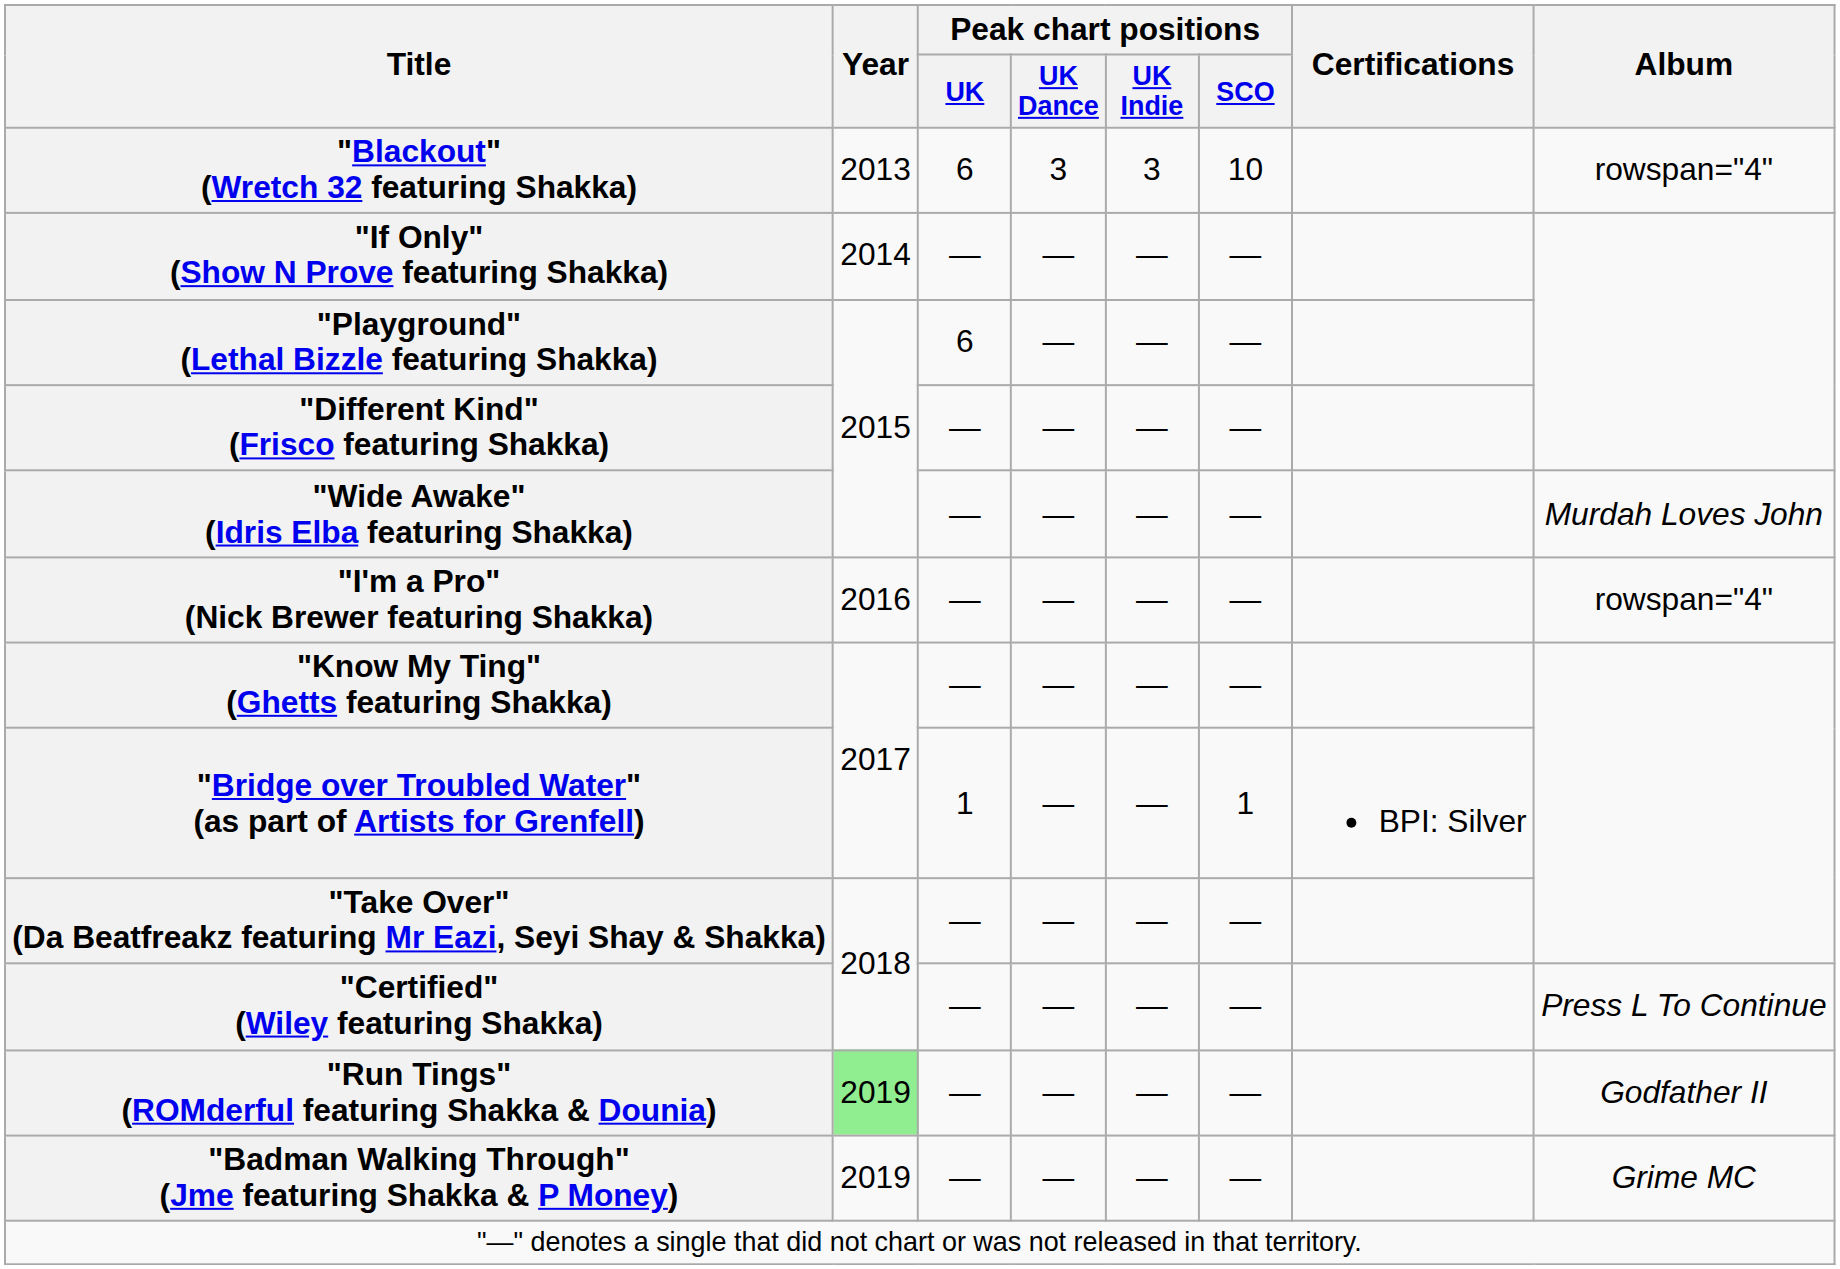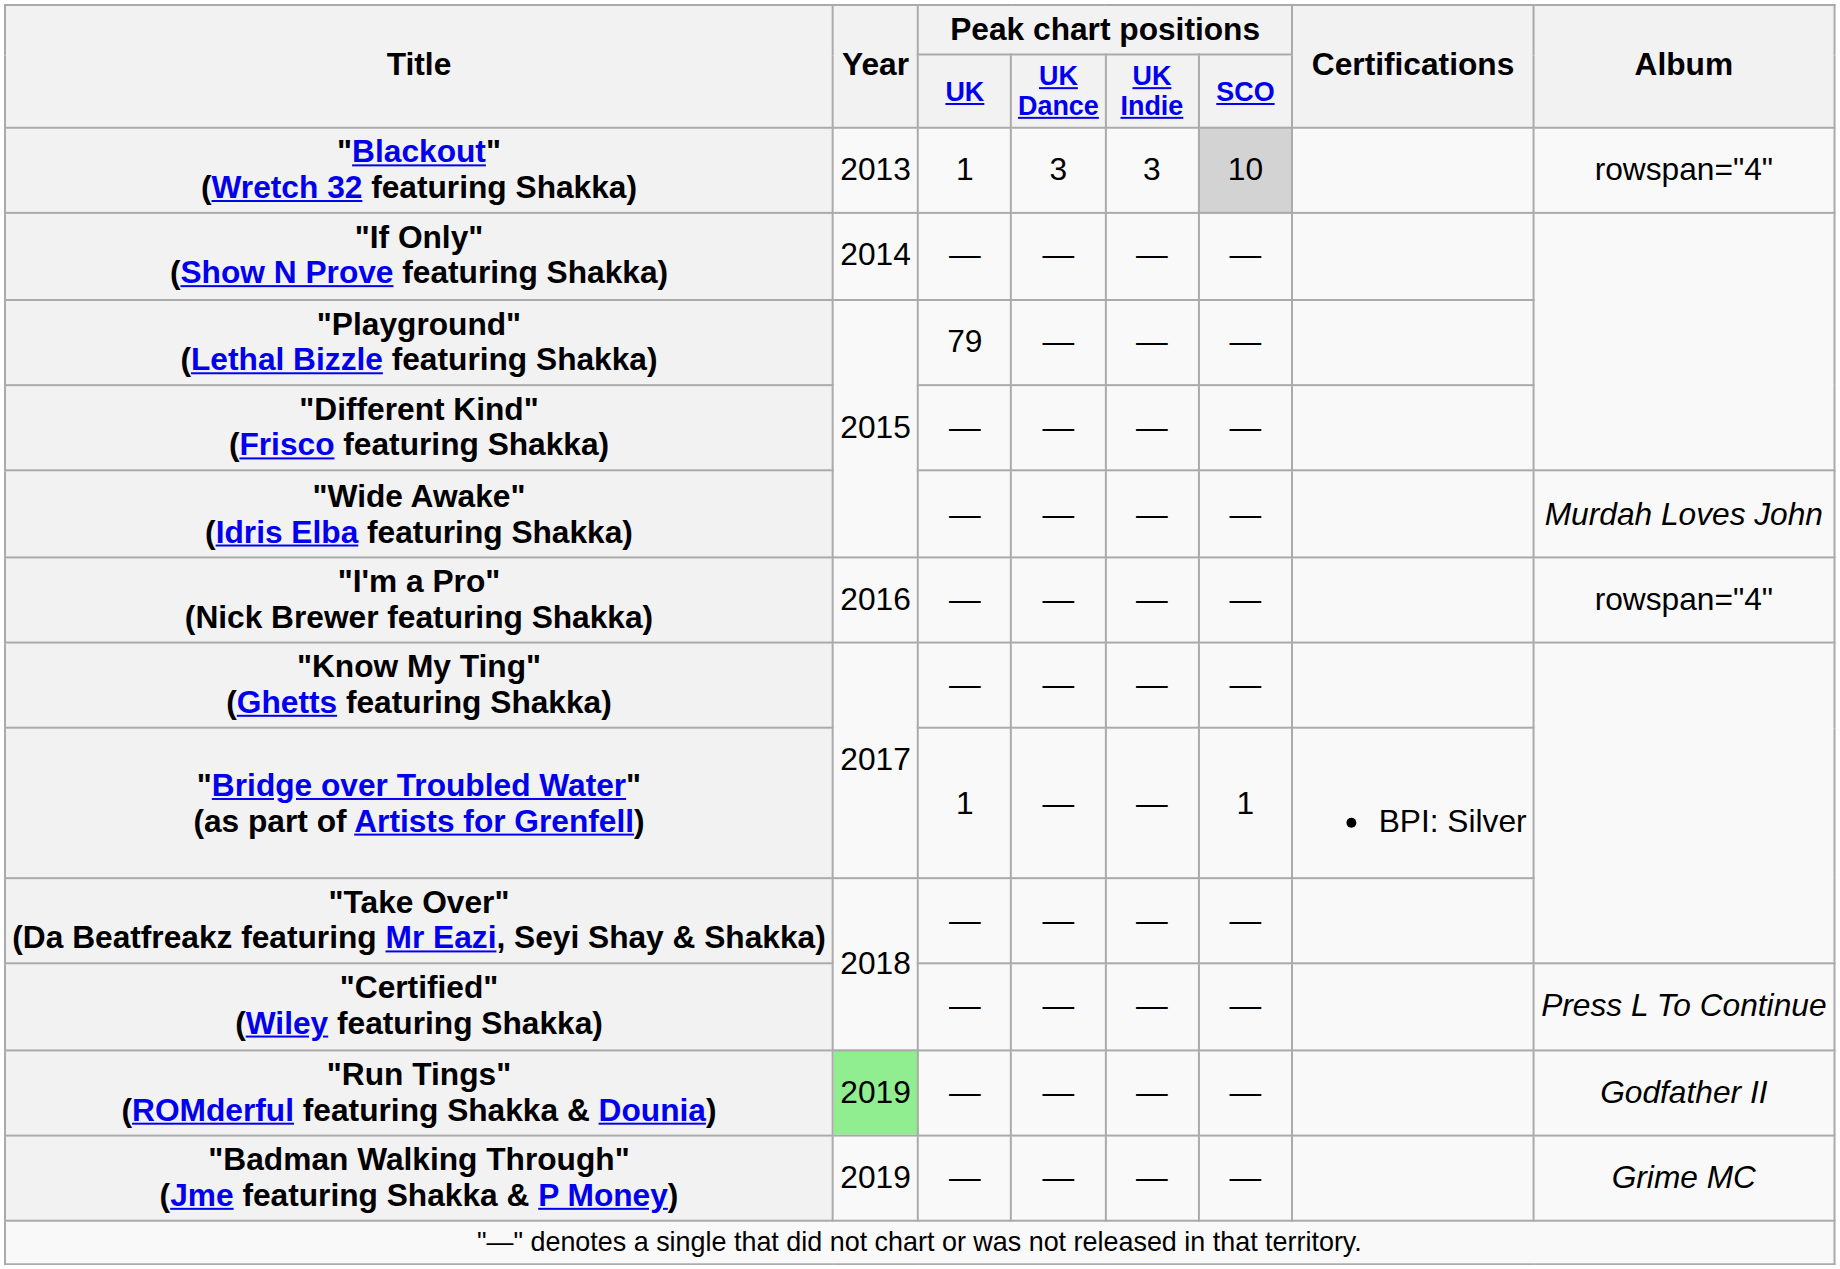(965, 169) 6 -> (965, 169) 1
(1245, 169) no background -> (1245, 169) lightgrey background
(965, 341) 6 -> (965, 341) 79
